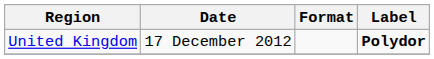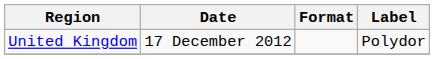(394, 42) bold -> (394, 42) normal
